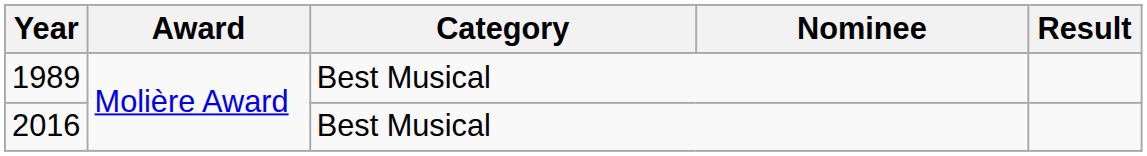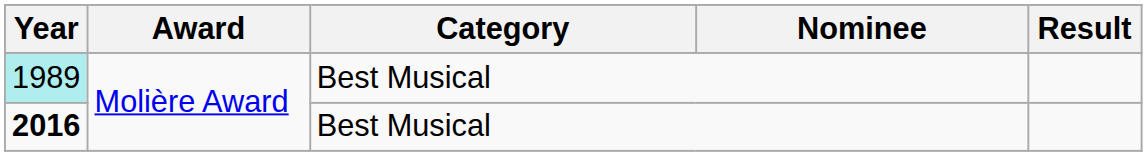(46, 77) no background -> (46, 77) paleturquoise background
(46, 126) normal -> (46, 126) bold
